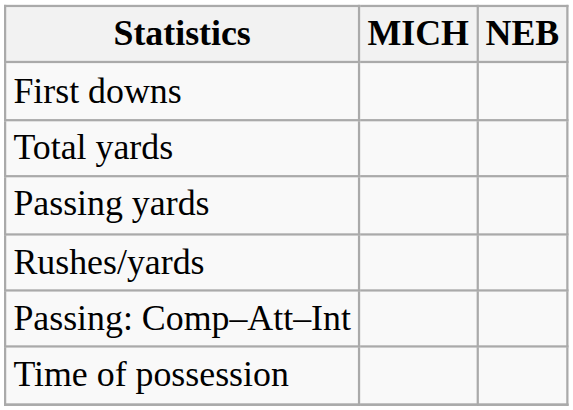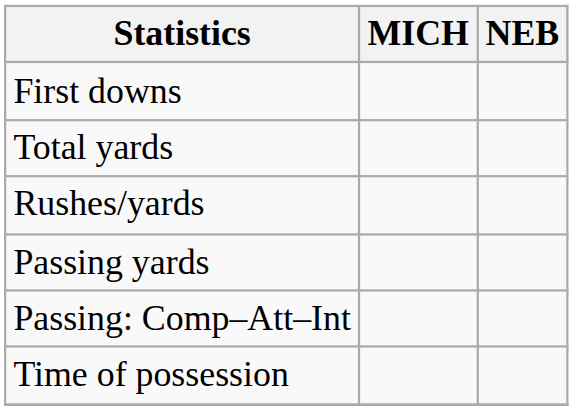rows swapped: (109, 261) <-> (111, 204)
